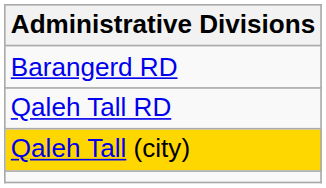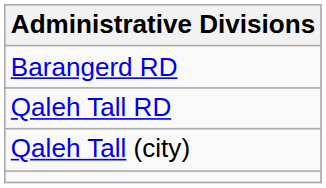(100, 149) gold background -> (100, 149) no background
